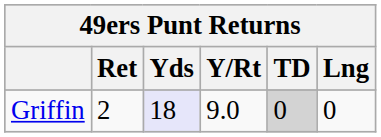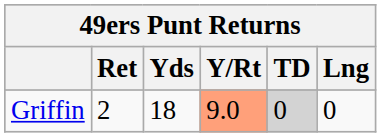(163, 110) lavender background -> (163, 110) no background
(223, 110) no background -> (223, 110) lightsalmon background
